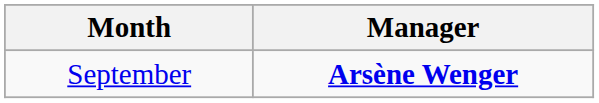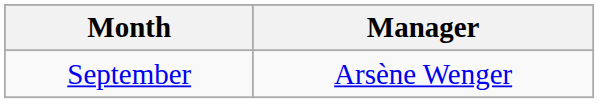(423, 73) bold -> (423, 73) normal
